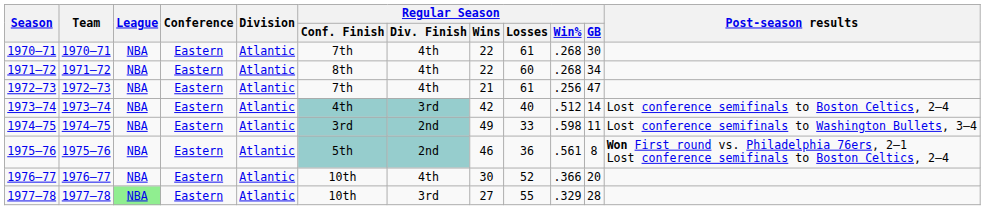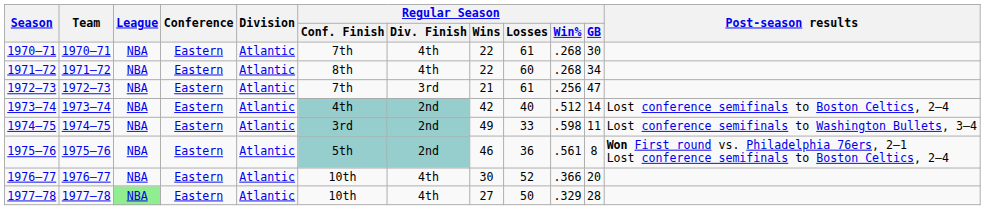(428, 89) 4th -> (428, 89) 3rd
(428, 108) 3rd -> (428, 108) 2nd
(428, 196) 3rd -> (428, 196) 4th
(527, 196) 55 -> (527, 196) 50
